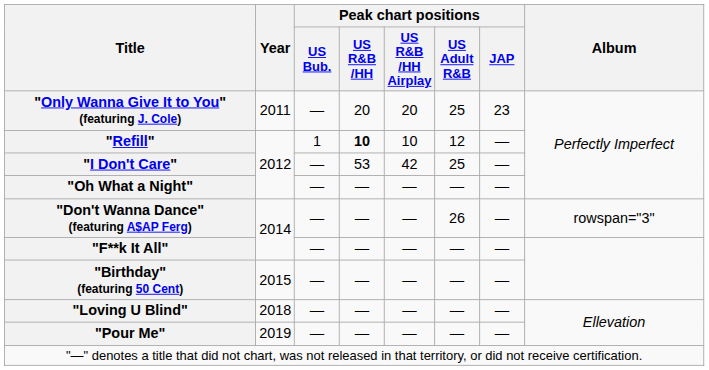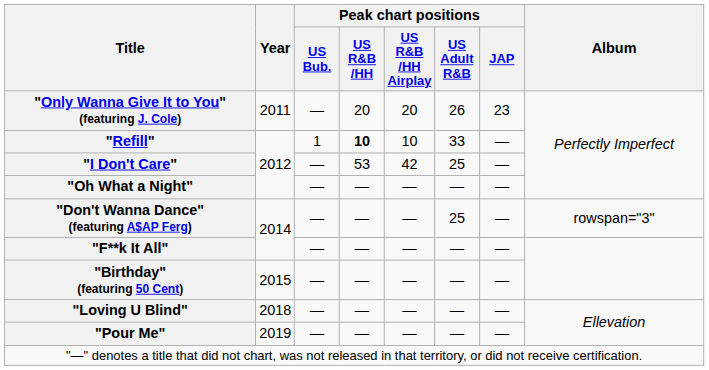(457, 110) 25 -> (457, 110) 26
(457, 141) 12 -> (457, 141) 33
(457, 218) 26 -> (457, 218) 25
